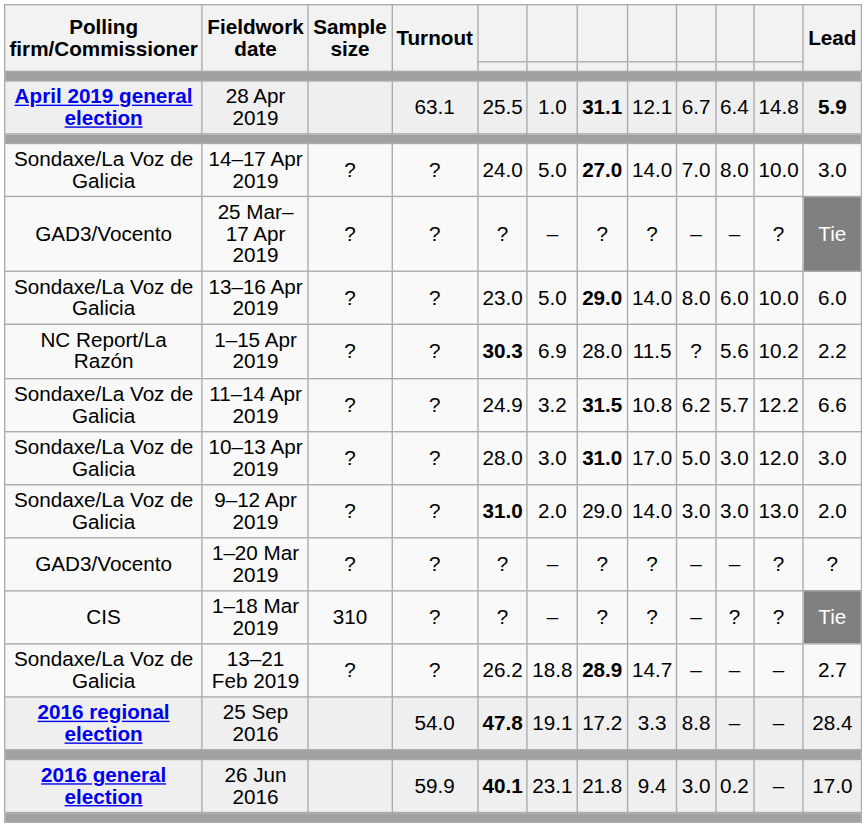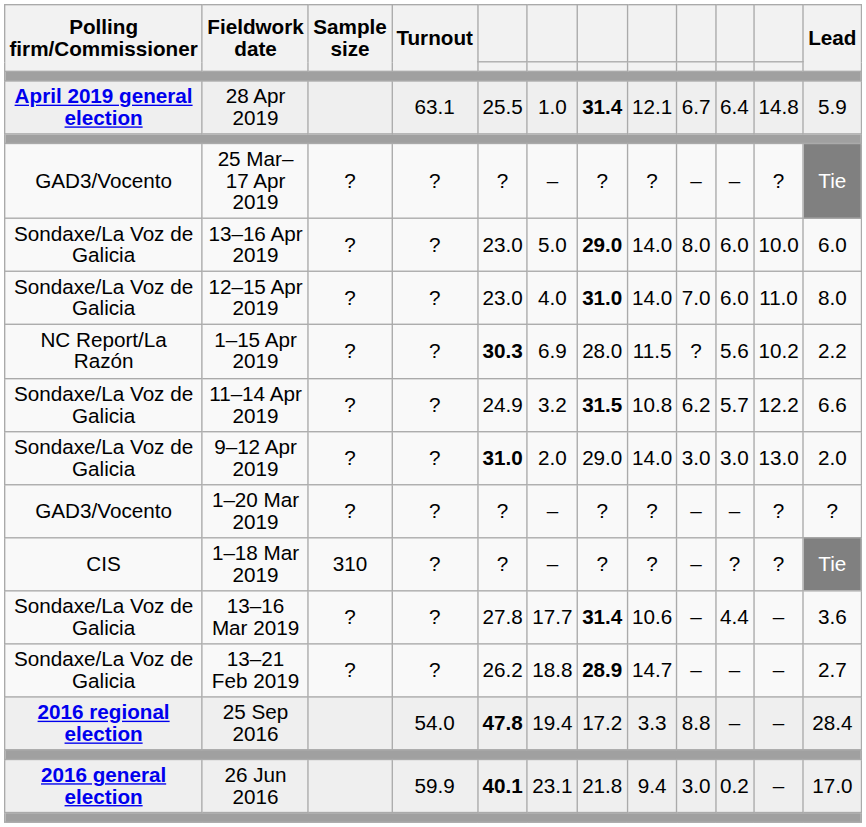(602, 107) 31.1 -> (602, 107) 31.4
(832, 107) bold -> (832, 107) normal
- row: (104, 170)
+ row: (104, 298)
- row: (104, 457)
+ row: (104, 617)
(552, 723) 19.1 -> (552, 723) 19.4
